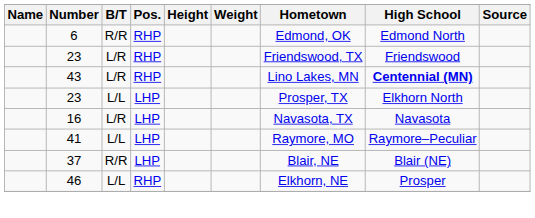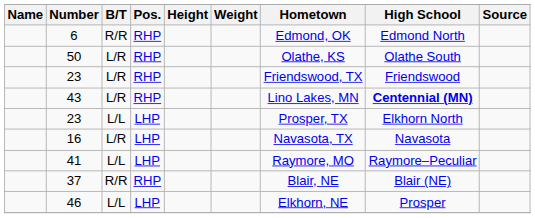+ row: (74, 56)
(147, 160) LHP -> (147, 181) RHP
(147, 181) RHP -> (147, 202) LHP
